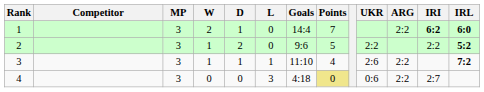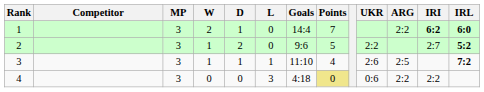(433, 45) 2:2 -> (433, 45) 2:7
(403, 62) 2:2 -> (403, 62) 2:5
(433, 78) 2:7 -> (433, 78) 2:2
